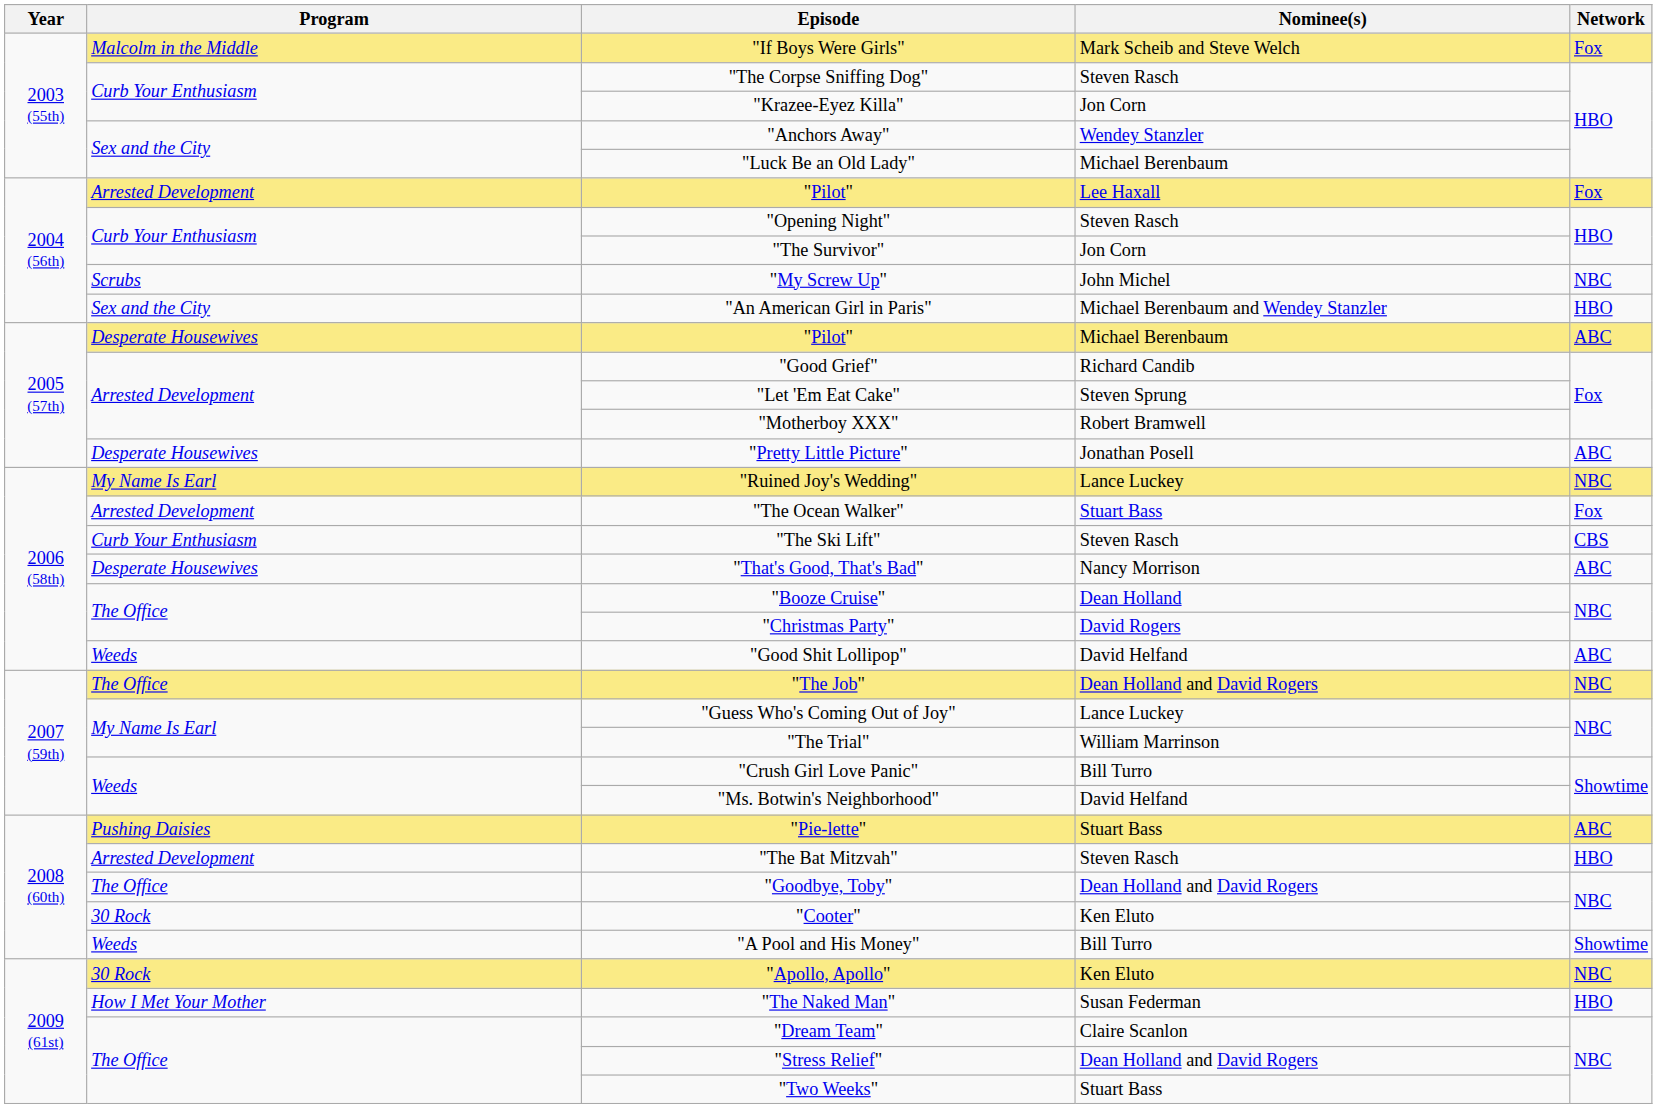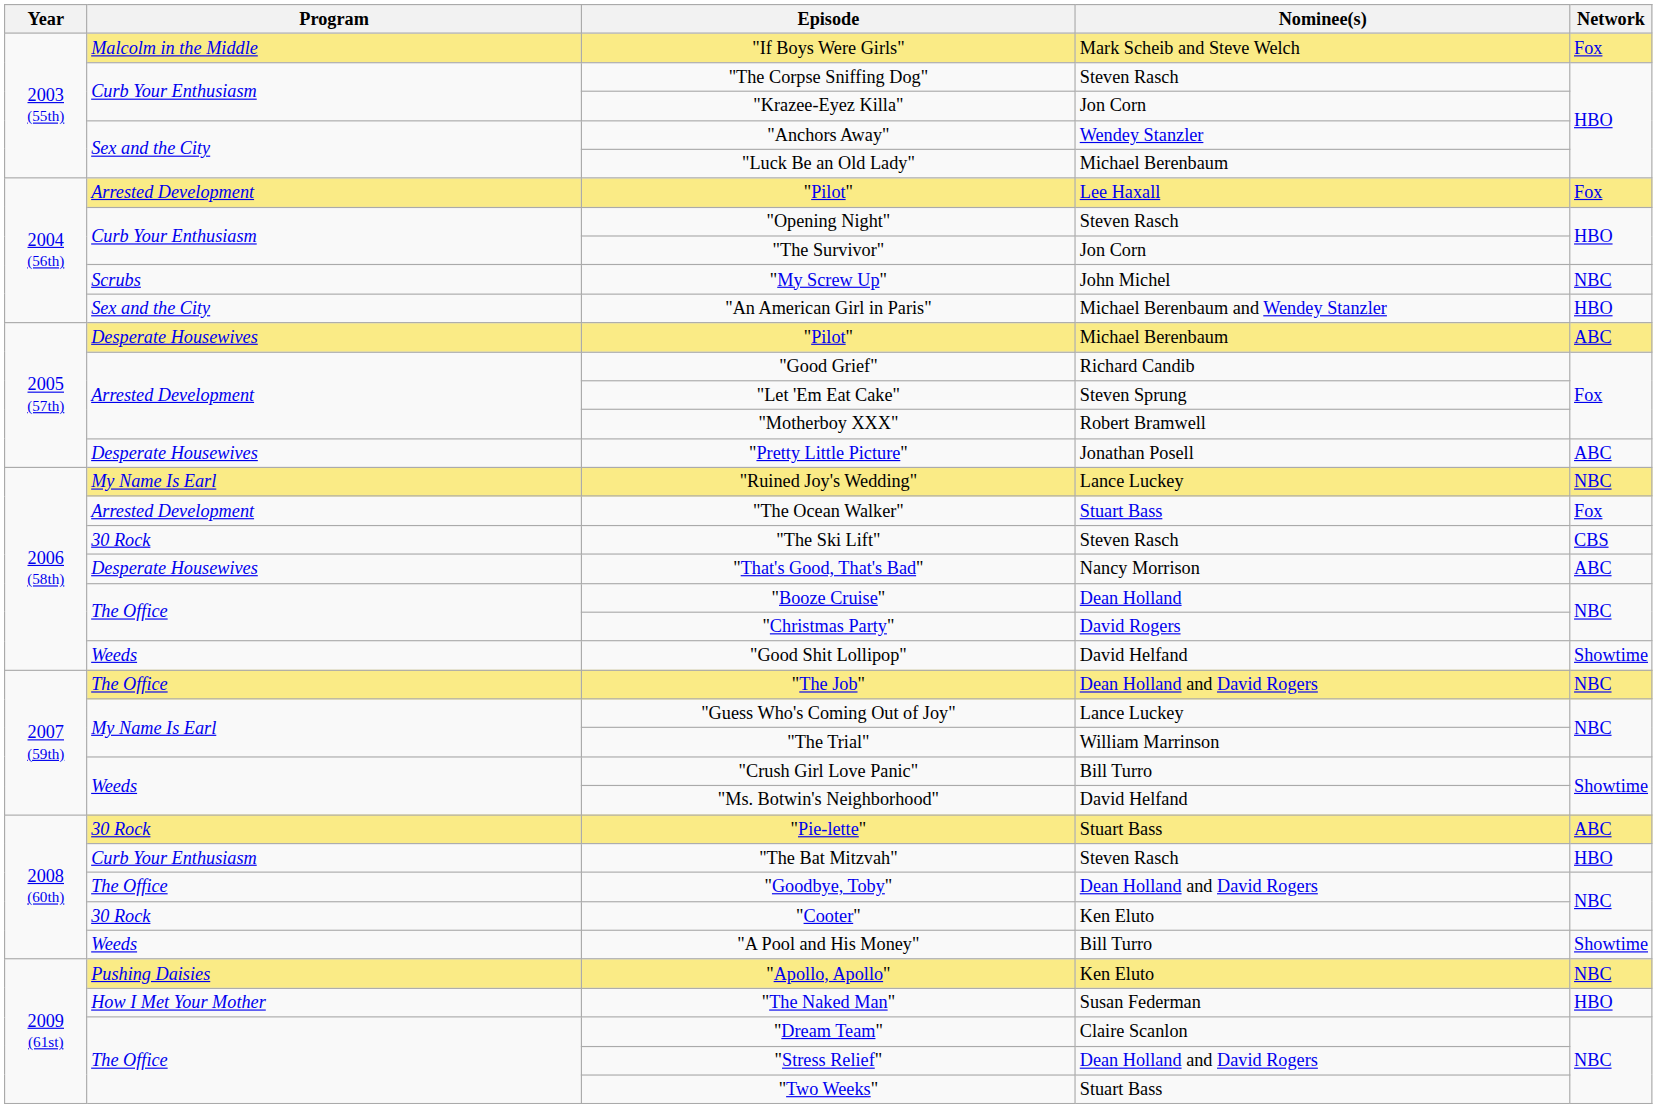(174, 539) Curb Your Enthusiasm -> (121, 539) 30 Rock
(1593, 655) ABC -> (1611, 655) Showtime
(151, 828) Pushing Daisies -> (121, 828) 30 Rock
(173, 857) Arrested Development -> (174, 857) Curb Your Enthusiasm
(121, 973) 30 Rock -> (151, 973) Pushing Daisies
